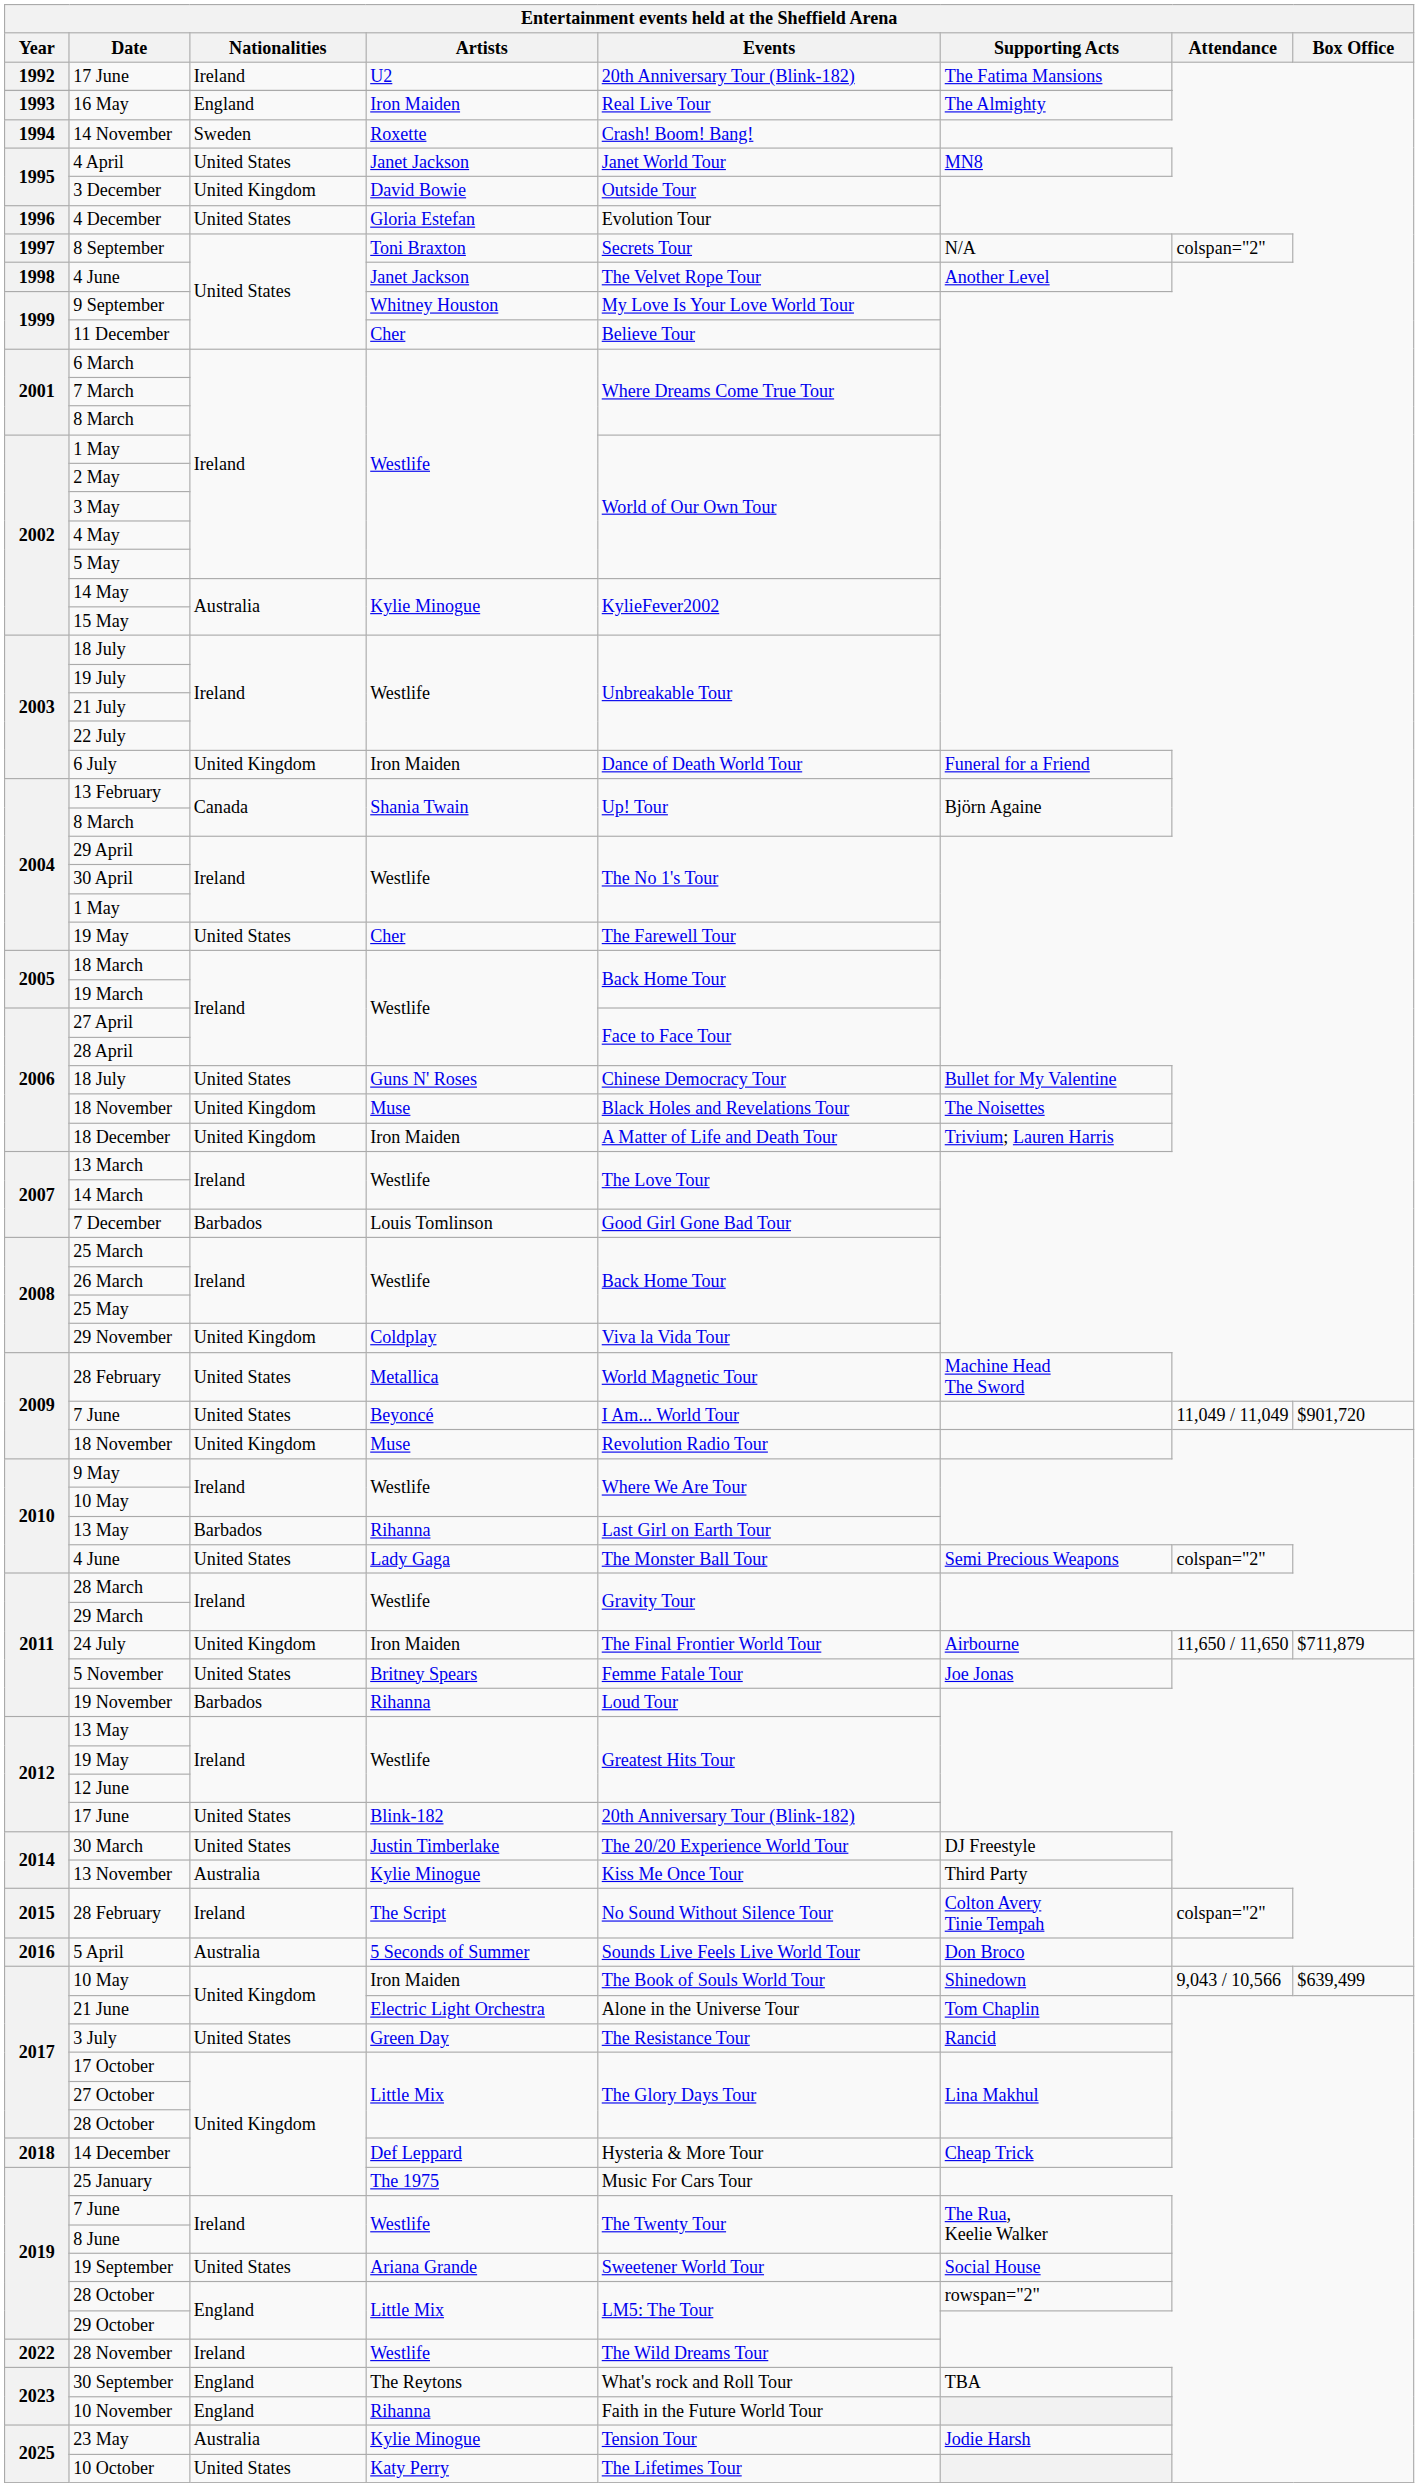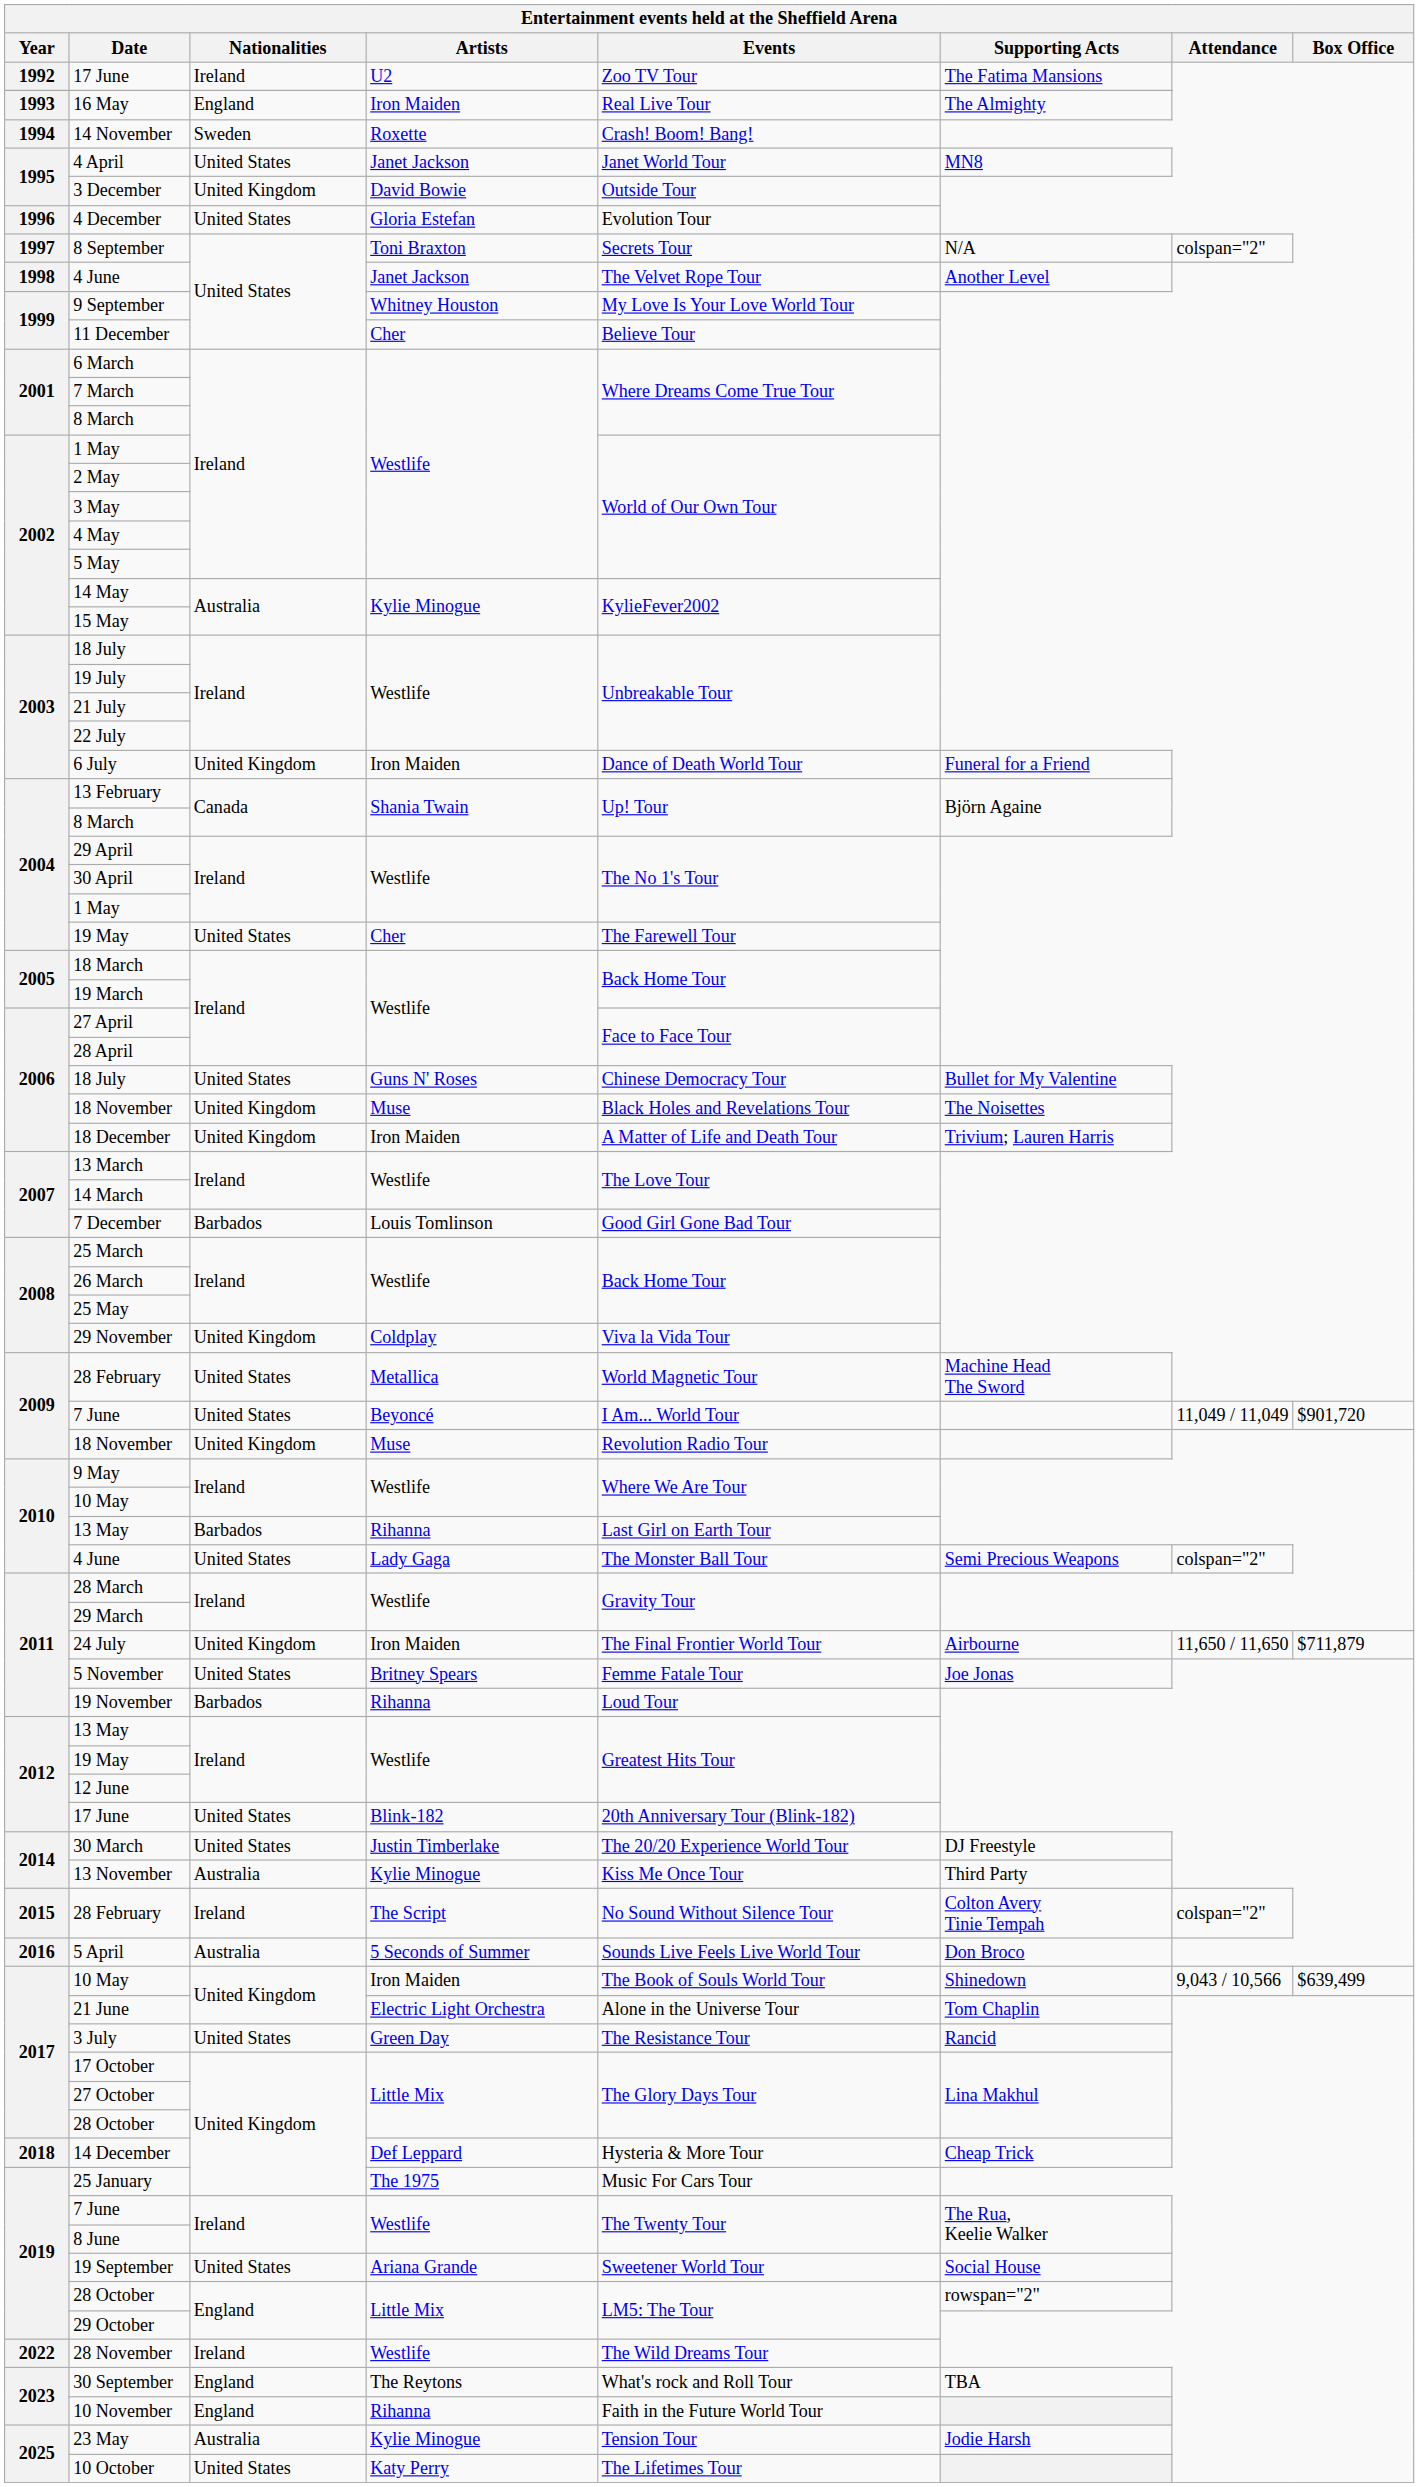(728, 76) 20th Anniversary Tour (Blink-182) -> (649, 76) Zoo TV Tour
